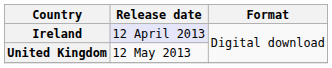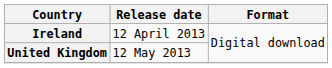(159, 33) lavender background -> (159, 33) no background
